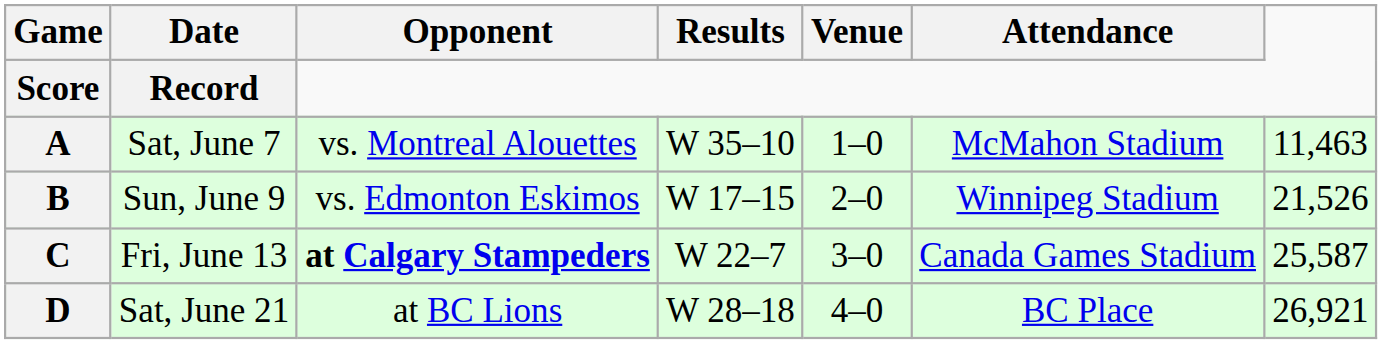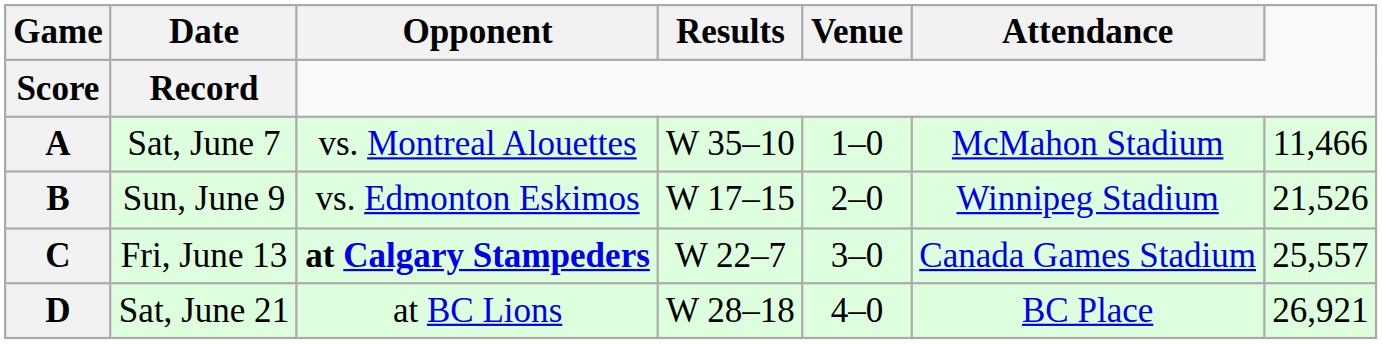(1320, 143) 11,463 -> (1320, 143) 11,466
(1320, 254) 25,587 -> (1320, 254) 25,557
